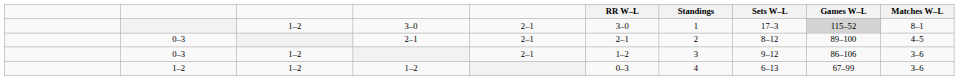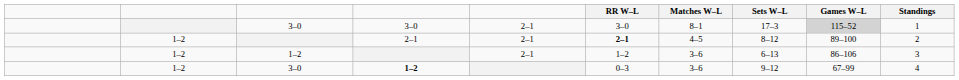columns swapped: (917, 12) <-> (696, 12)
(295, 26) 1–2 -> (295, 26) 3–0
(179, 40) 0–3 -> (179, 40) 1–2
(622, 40) normal -> (622, 40) bold
(179, 54) 0–3 -> (179, 54) 1–2
(770, 54) 9–12 -> (770, 54) 6–13
(295, 69) 1–2 -> (295, 69) 3–0
(411, 69) normal -> (411, 69) bold
(770, 69) 6–13 -> (770, 69) 9–12
